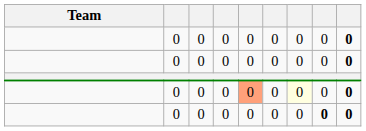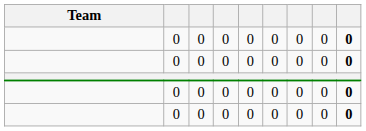(250, 91) lightsalmon background -> (250, 91) no background
(300, 91) lightyellow background -> (300, 91) no background
(324, 114) bold -> (324, 114) normal
